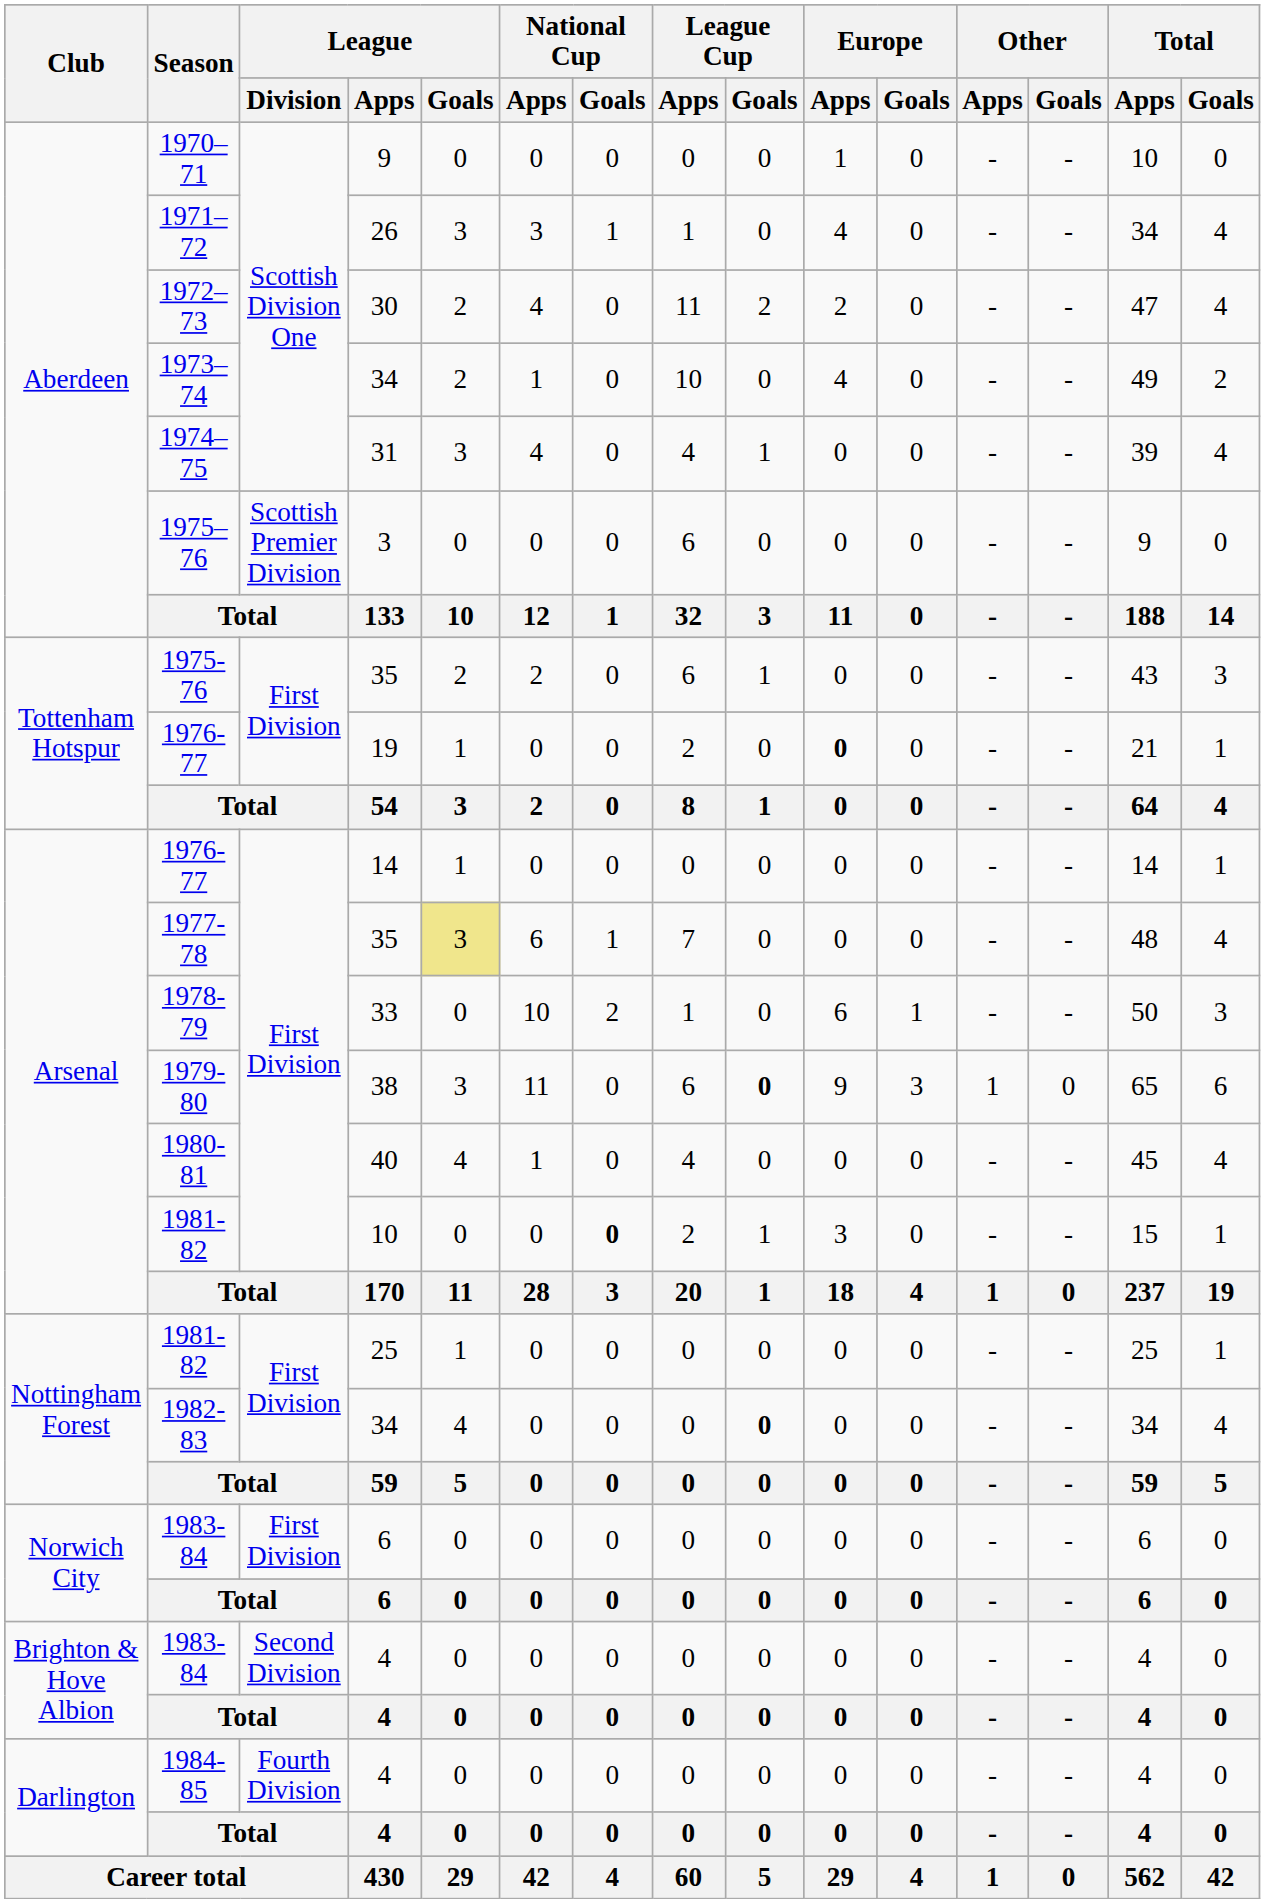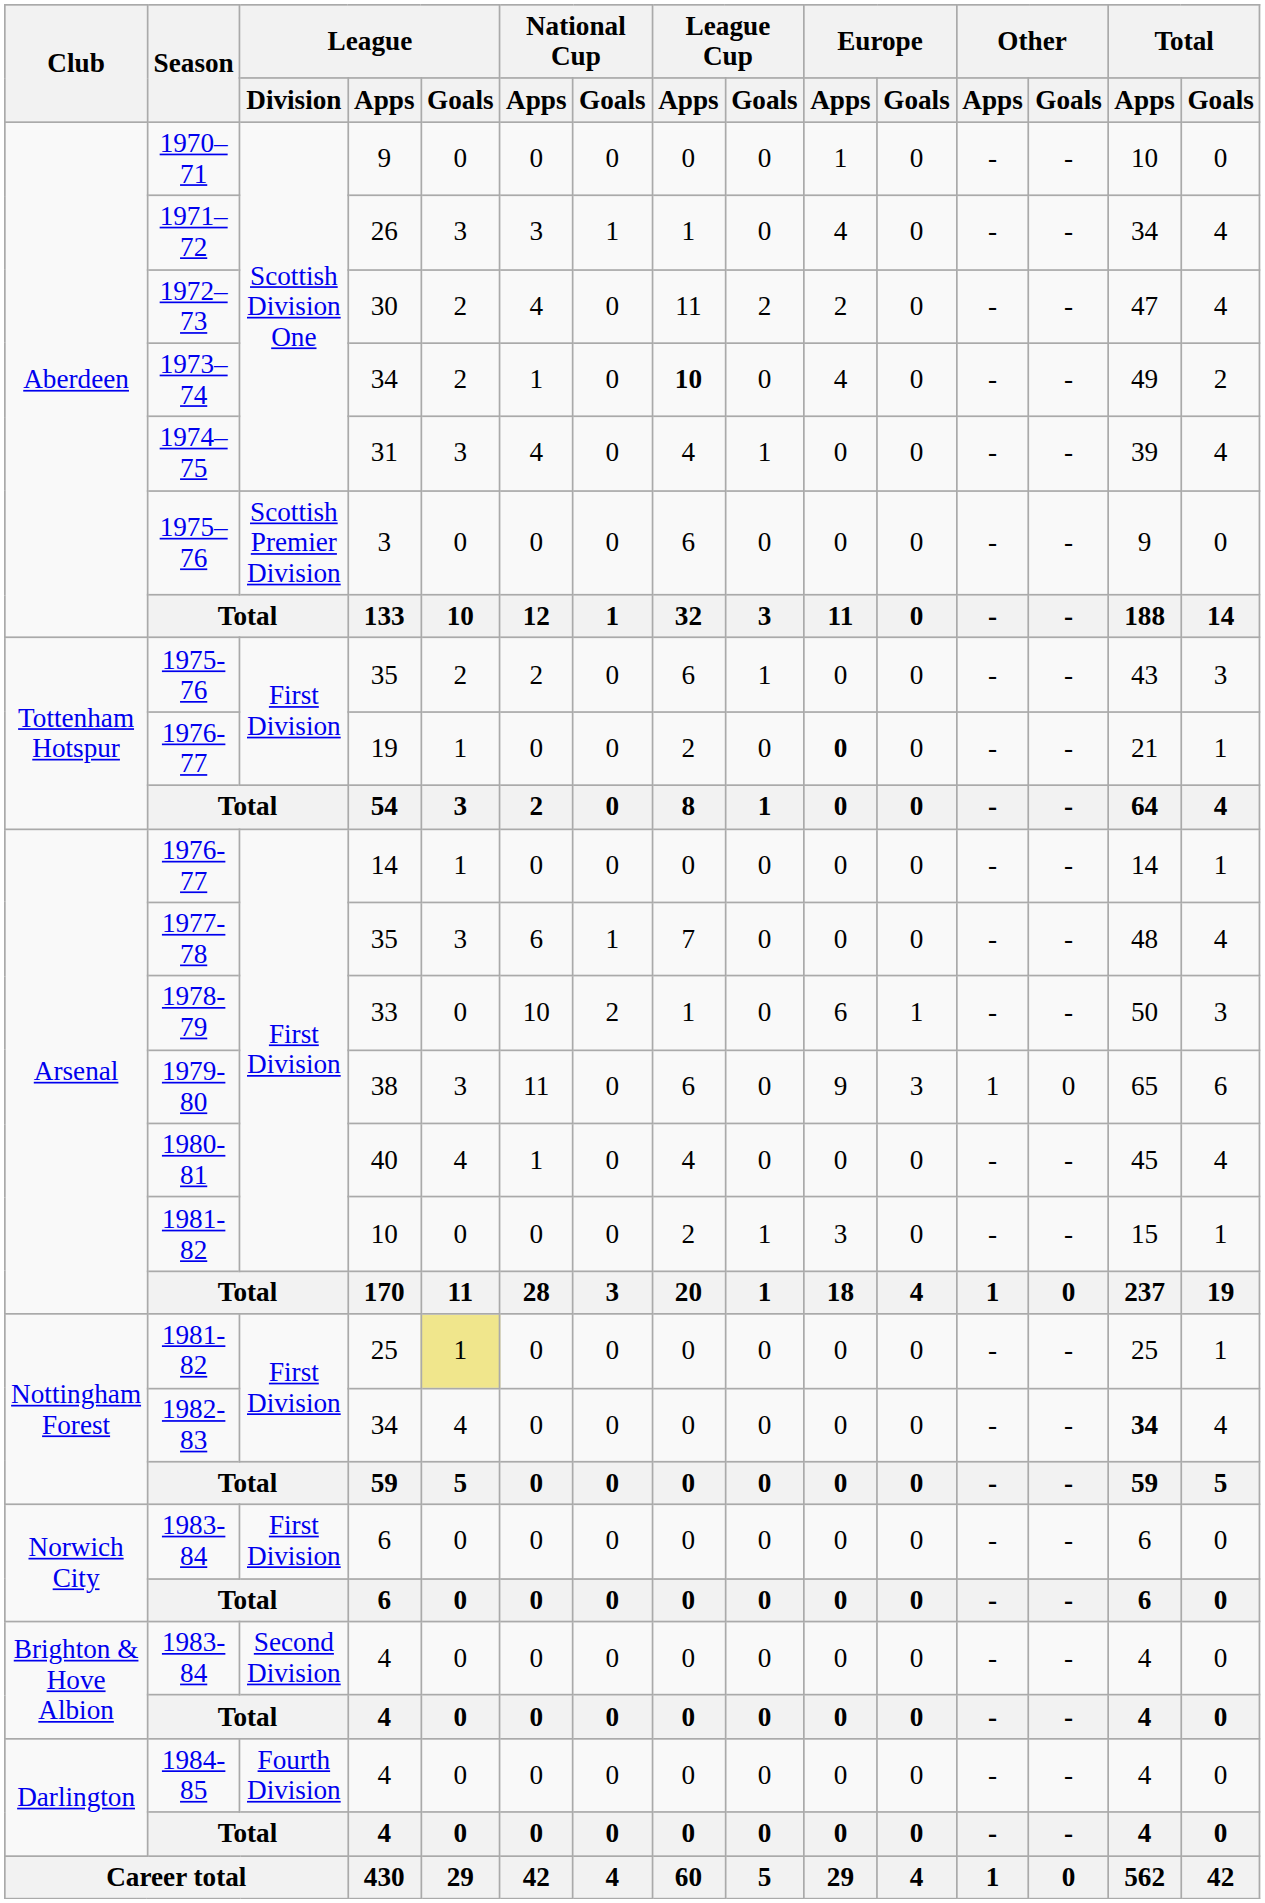(688, 379) normal -> (688, 379) bold
(460, 938) khaki background -> (460, 938) no background
(764, 1086) bold -> (764, 1086) normal
(612, 1233) bold -> (612, 1233) normal
(460, 1350) no background -> (460, 1350) khaki background
(764, 1424) bold -> (764, 1424) normal
(1145, 1424) normal -> (1145, 1424) bold
